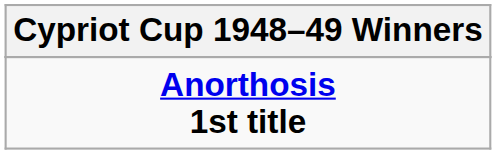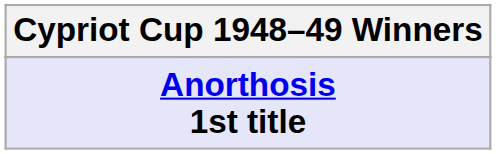(248, 102) no background -> (248, 102) lavender background
